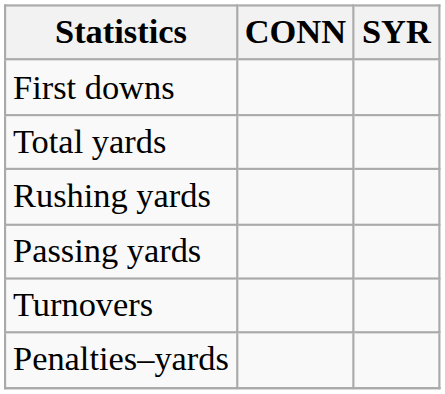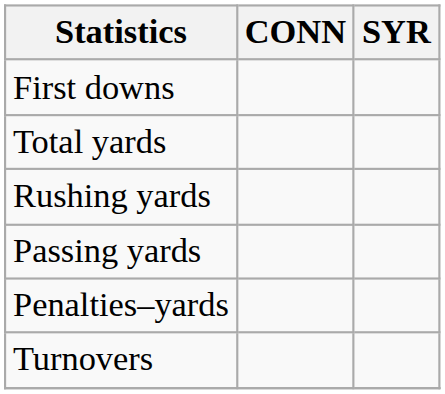rows swapped: (83, 304) <-> (121, 359)
